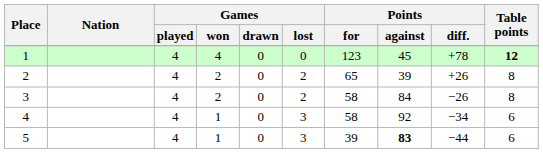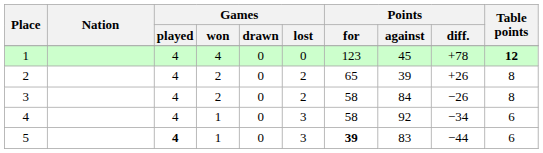(175, 138) normal -> (175, 138) bold
(351, 138) normal -> (351, 138) bold
(405, 138) bold -> (405, 138) normal
